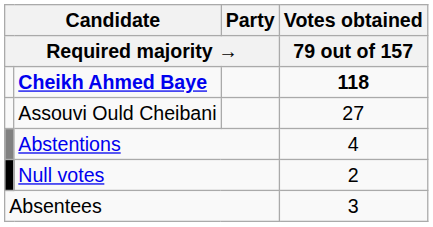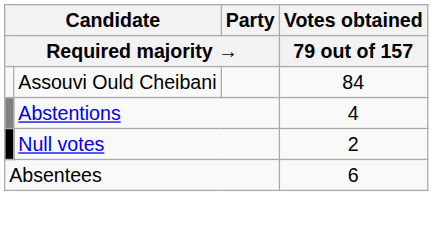- row: (113, 82)
(353, 113) 27 -> (353, 82) 84
(353, 207) 3 -> (353, 176) 6
